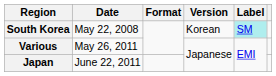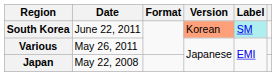(106, 29) May 22, 2008 -> (107, 29) June 22, 2011
(203, 29) no background -> (203, 29) lightsalmon background
(107, 63) June 22, 2011 -> (106, 63) May 22, 2008
